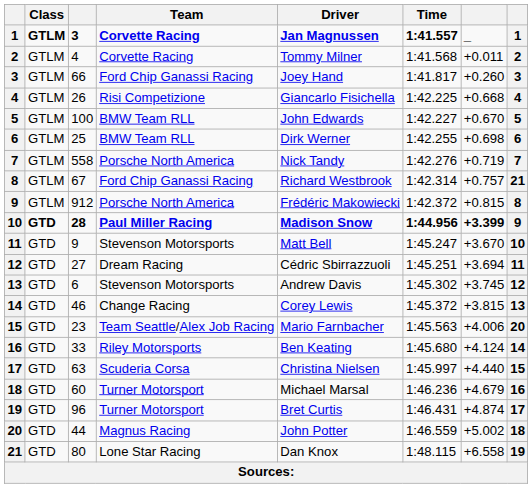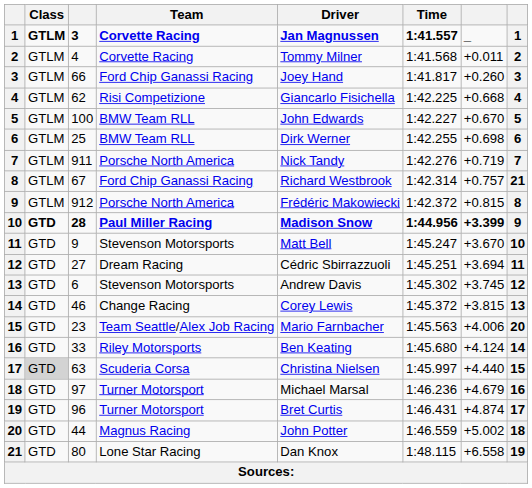(79, 98) 26 -> (79, 98) 62
(82, 160) 558 -> (82, 160) 911
(42, 368) no background -> (42, 368) lightgrey background
(79, 389) 60 -> (79, 389) 97
